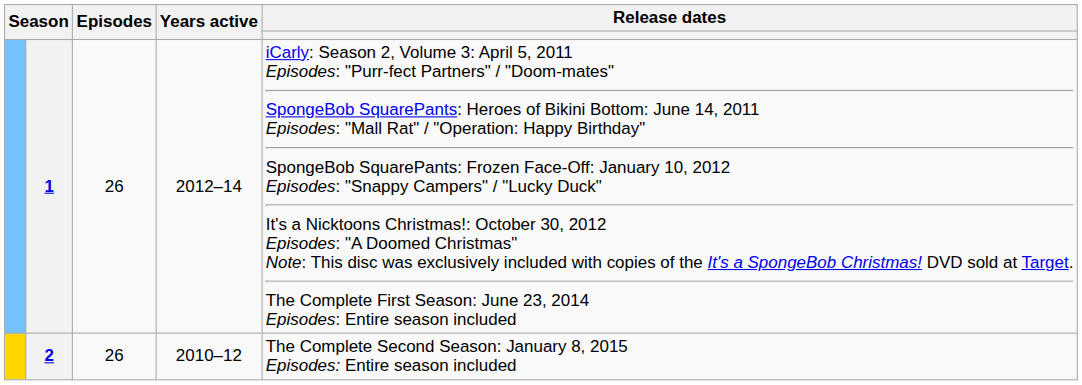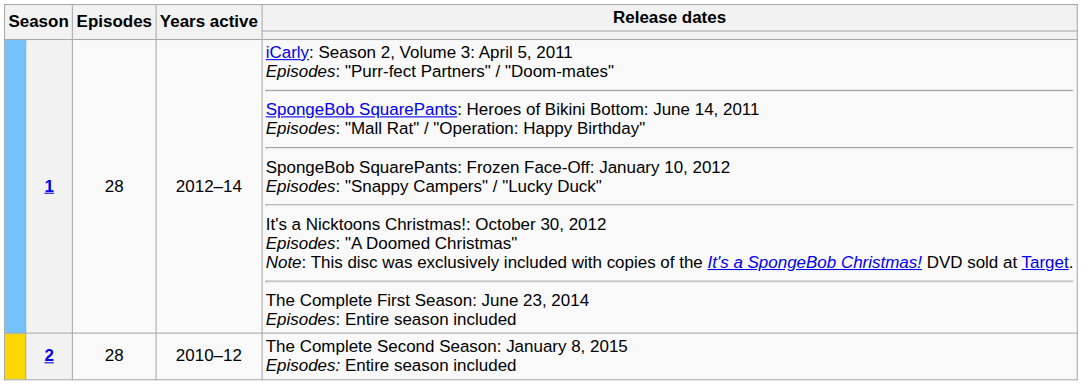(114, 186) 26 -> (114, 186) 28
(114, 356) 26 -> (114, 356) 28
